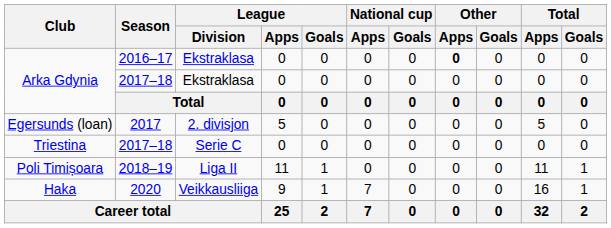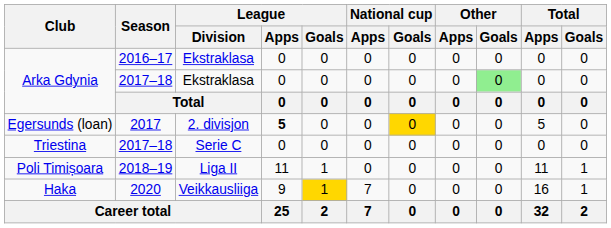(456, 59) bold -> (456, 59) normal
(499, 80) no background -> (499, 80) lightgreen background
(282, 124) normal -> (282, 124) bold
(412, 124) no background -> (412, 124) gold background
(324, 189) no background -> (324, 189) gold background
